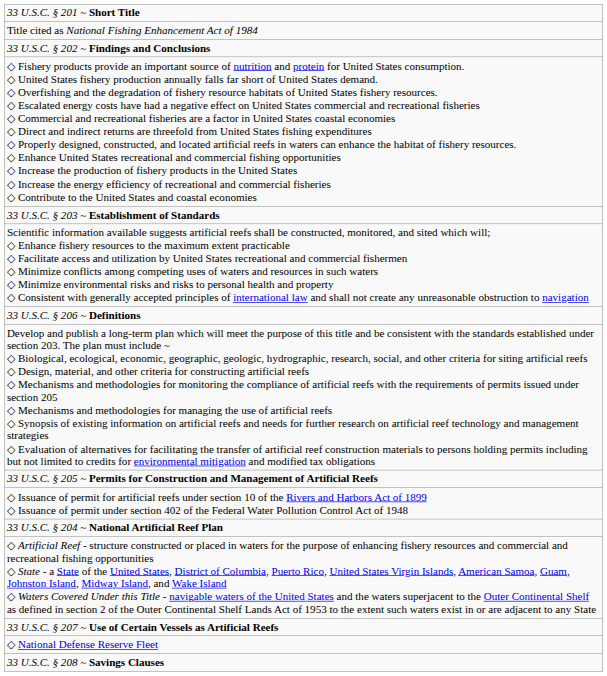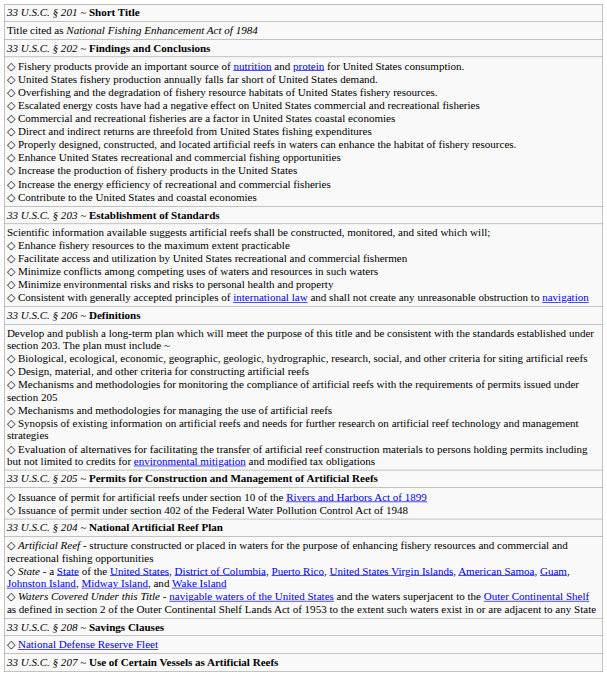(143, 627) 33 U.S.C. § 207 ~ Use of Certain Vessels as Artificial Reefs -> (85, 627) 33 U.S.C. § 208 ~ Savings Clauses
(85, 662) 33 U.S.C. § 208 ~ Savings Clauses -> (143, 662) 33 U.S.C. § 207 ~ Use of Certain Vessels as Artificial Reefs
